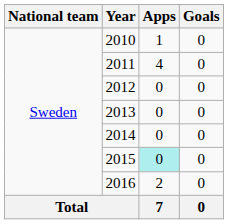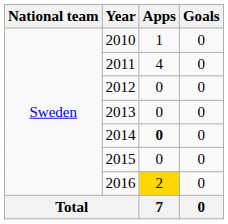(159, 135) normal -> (159, 135) bold
(159, 159) paleturquoise background -> (159, 159) no background
(159, 183) no background -> (159, 183) gold background
